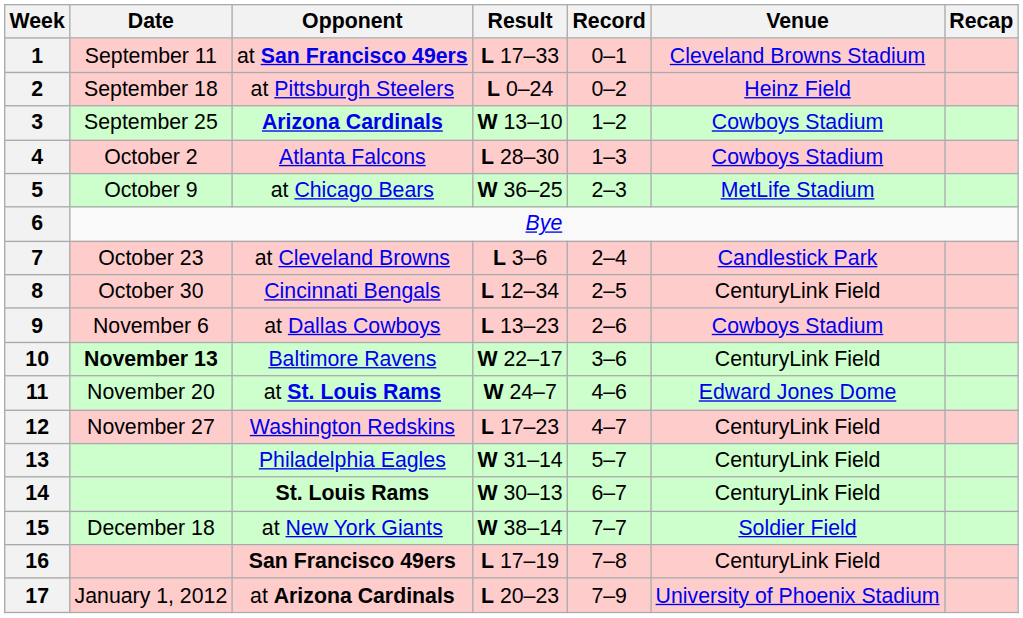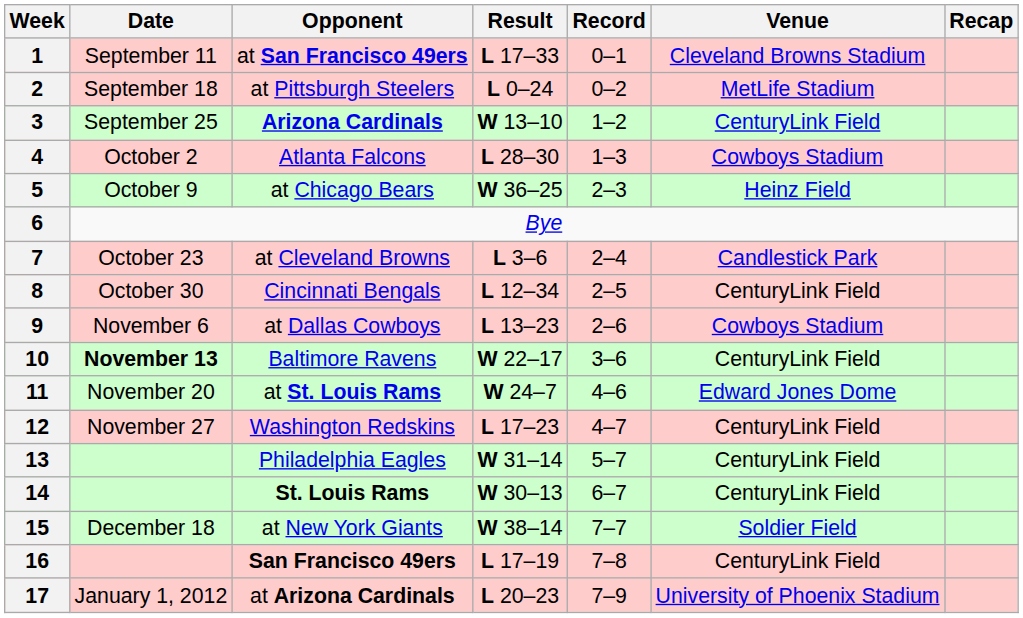(798, 88) Heinz Field -> (798, 88) MetLife Stadium
(798, 122) Cowboys Stadium -> (798, 122) CenturyLink Field
(798, 190) MetLife Stadium -> (798, 190) Heinz Field
